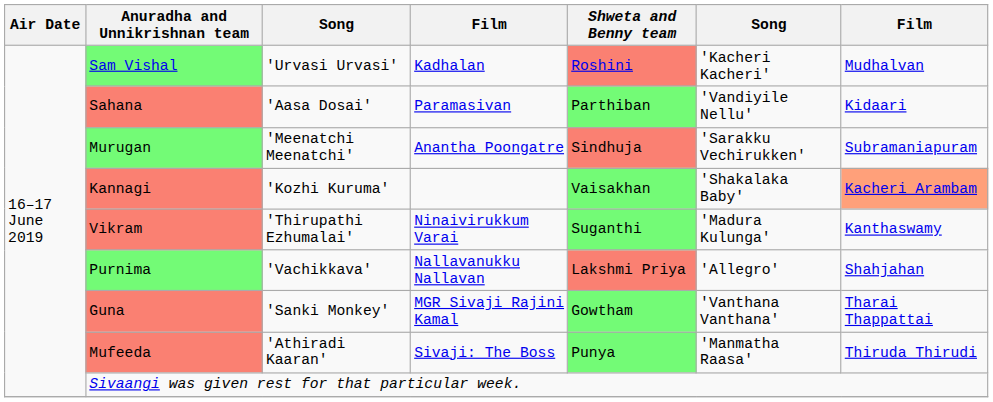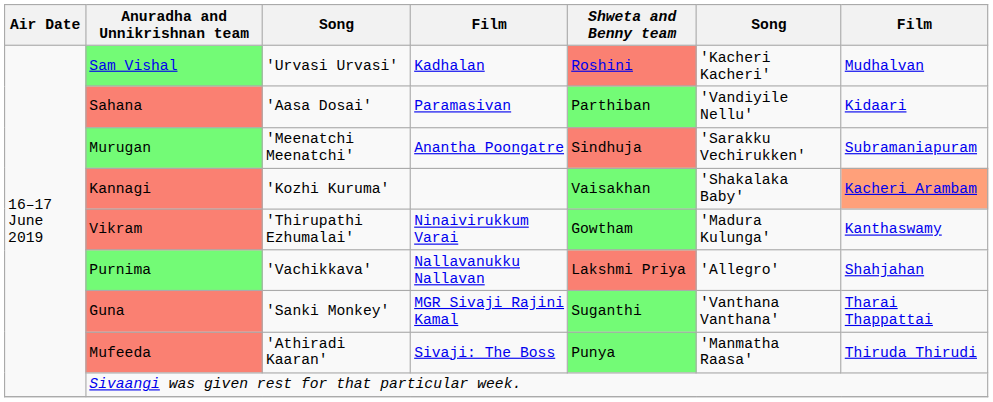(606, 229) Suganthi -> (602, 229) Gowtham
(602, 311) Gowtham -> (606, 311) Suganthi
